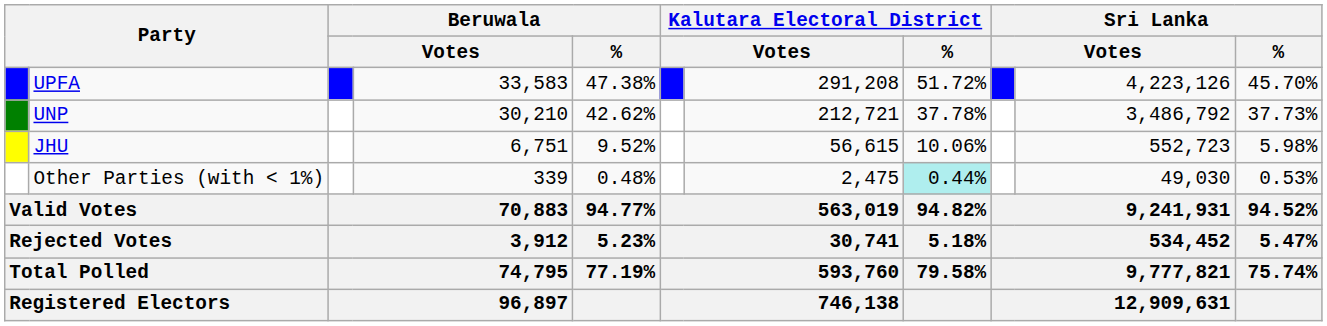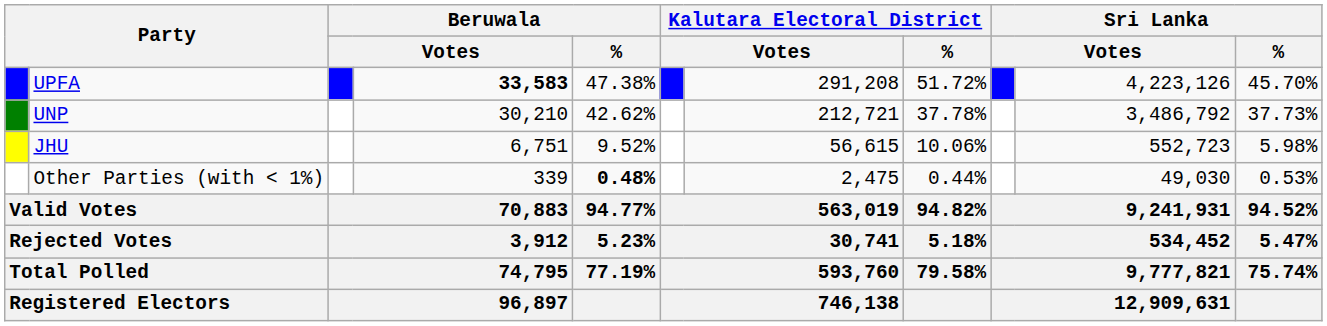(533, 84) normal -> (533, 84) bold
(626, 178) normal -> (626, 178) bold
(957, 178) paleturquoise background -> (957, 178) no background
